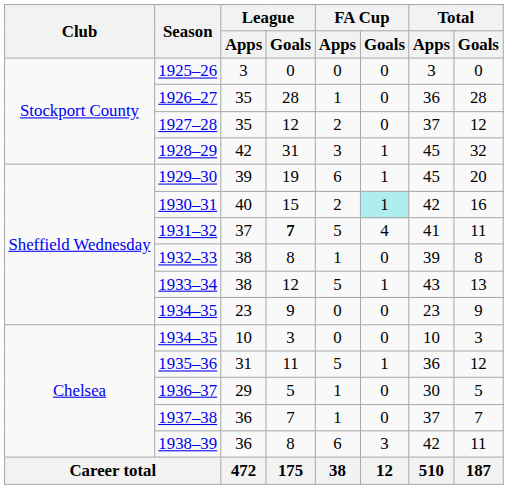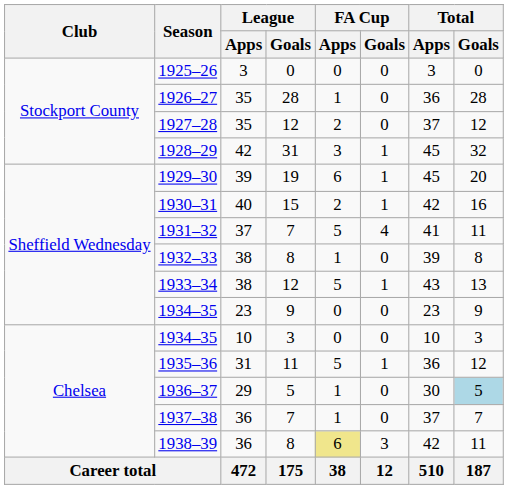(384, 204) paleturquoise background -> (384, 204) no background
(291, 230) bold -> (291, 230) normal
(478, 390) no background -> (478, 390) lightblue background
(337, 444) no background -> (337, 444) khaki background
